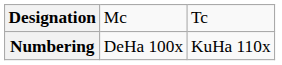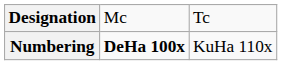(143, 45) normal -> (144, 45) bold
